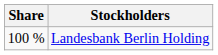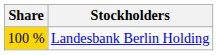(26, 38) no background -> (26, 38) gold background
